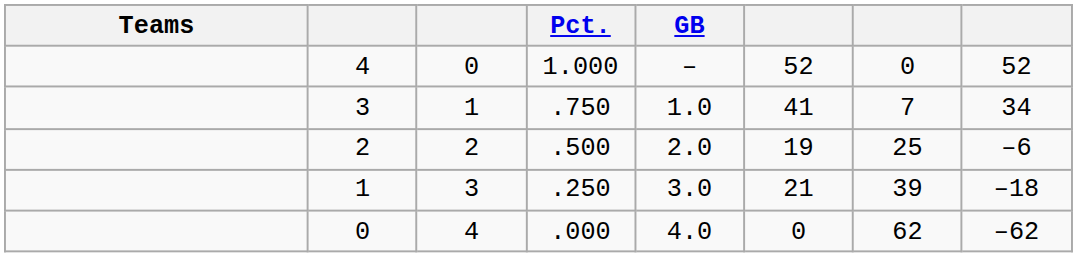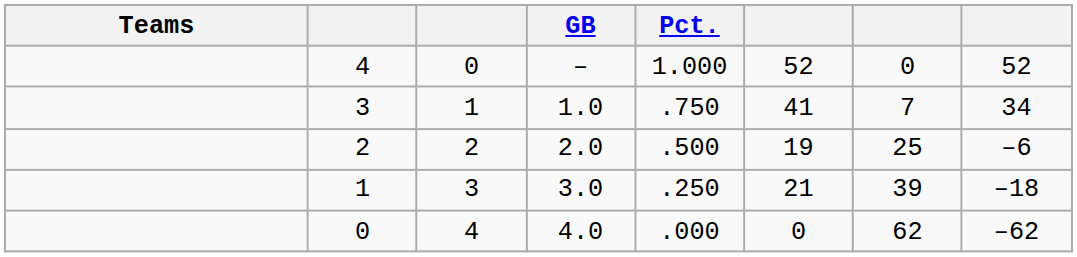columns swapped: (580, 26) <-> (689, 26)
